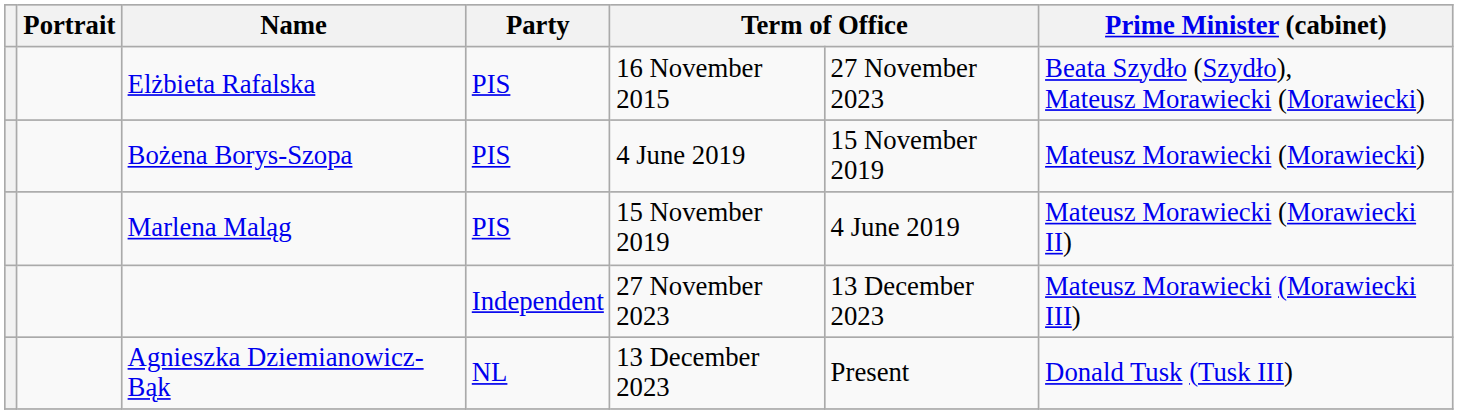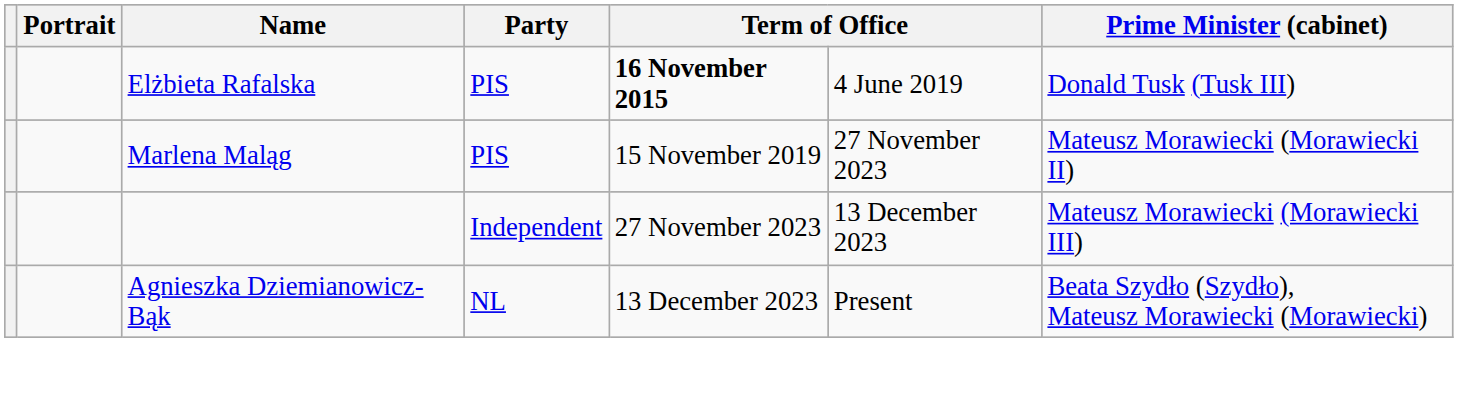(689, 83) normal -> (691, 83) bold
(904, 83) 27 November 2023 -> (898, 83) 4 June 2019
(1235, 83) Beata Szydło (Szydło), Mateusz Morawiecki (Morawiecki) -> (1171, 83) Donald Tusk (Tusk III)
- row: (240, 155)
(895, 227) 4 June 2019 -> (907, 155) 27 November 2023
(1169, 372) Donald Tusk (Tusk III) -> (1237, 300) Beata Szydło (Szydło), Mateusz Morawiecki (Morawiecki)
